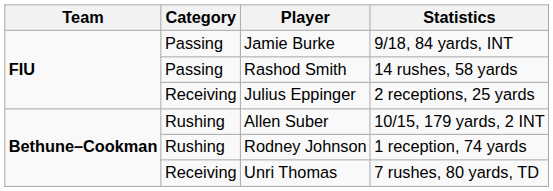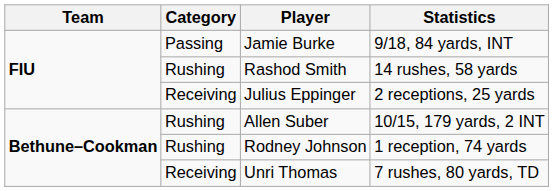(194, 69) Passing -> (195, 69) Rushing
